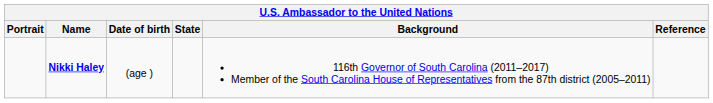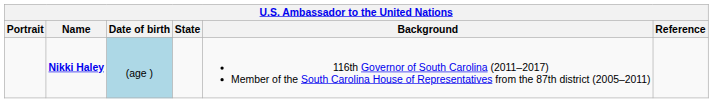(139, 73) no background -> (139, 73) lightblue background
